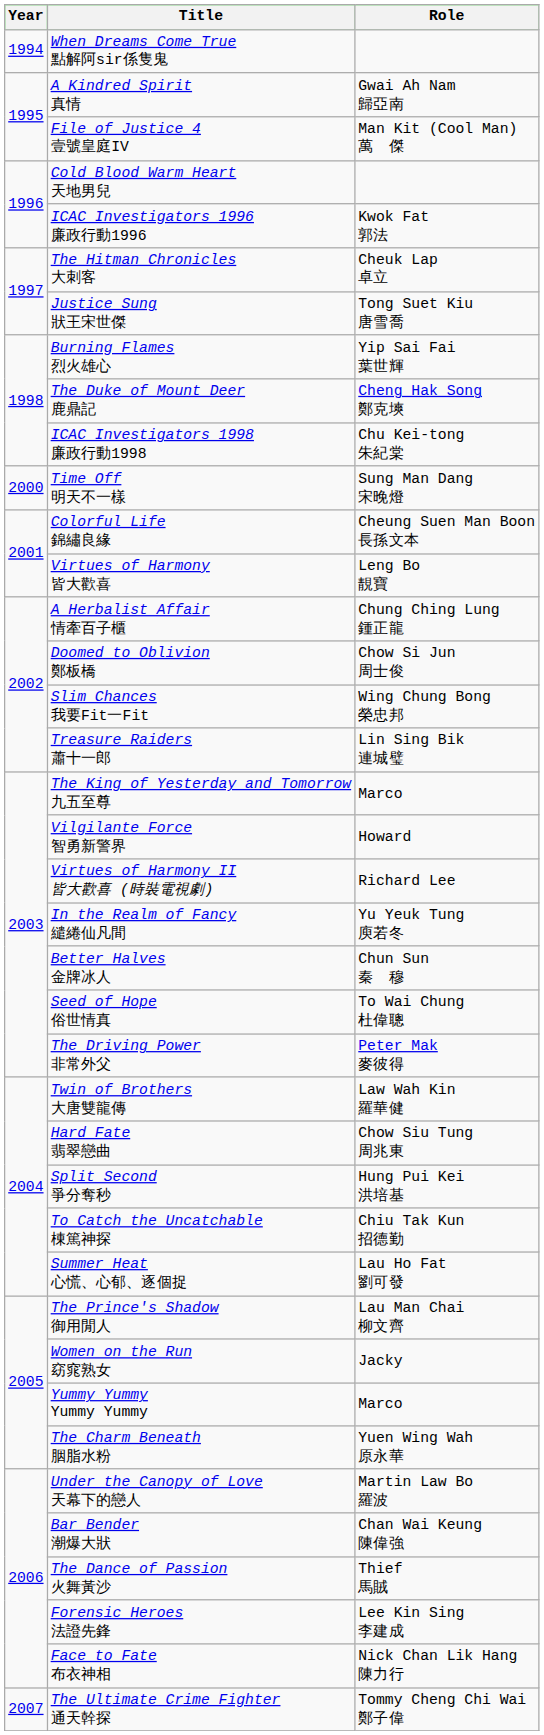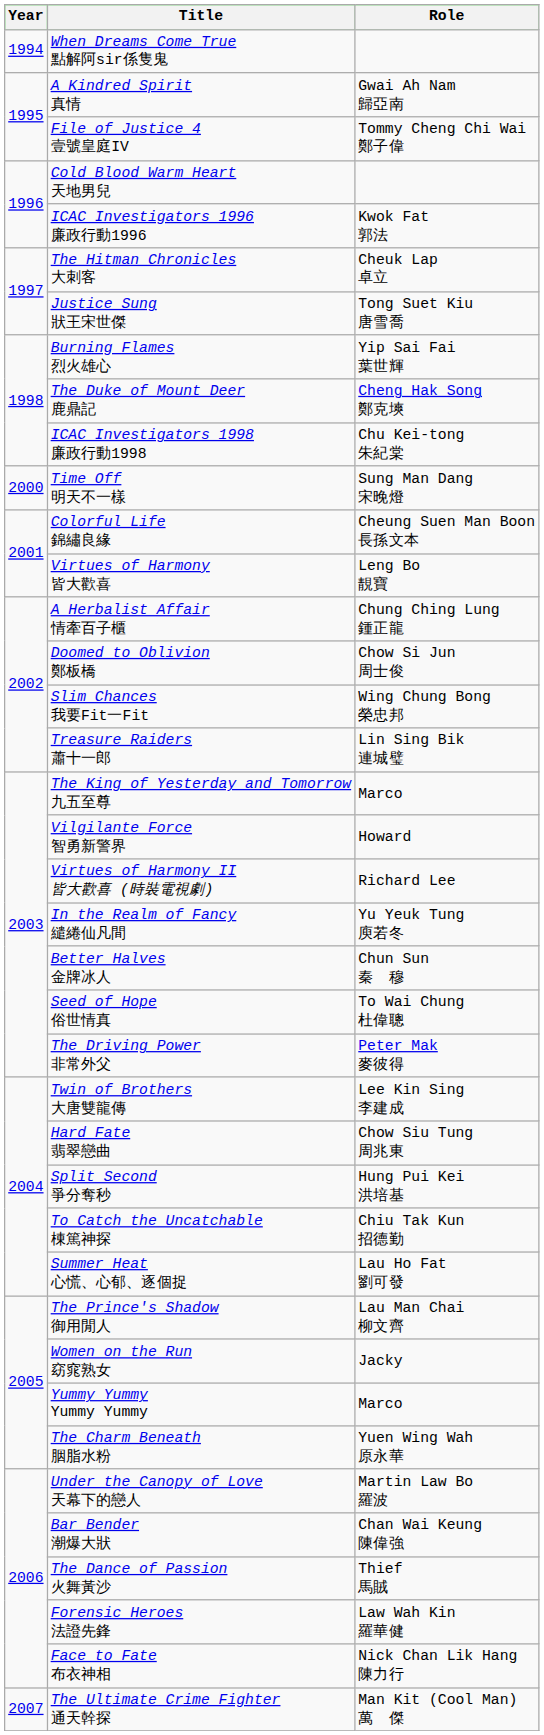(438, 138) Man Kit (Cool Man) 萬 傑 -> (442, 138) Tommy Cheng Chi Wai 鄭子偉
(407, 1099) Law Wah Kin 羅華健 -> (411, 1099) Lee Kin Sing 李建成
(411, 1622) Lee Kin Sing 李建成 -> (407, 1622) Law Wah Kin 羅華健
(442, 1709) Tommy Cheng Chi Wai 鄭子偉 -> (438, 1709) Man Kit (Cool Man) 萬 傑
